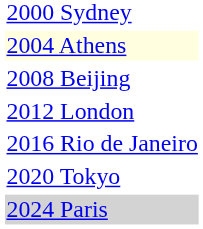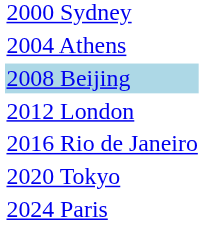(66, 45) lightyellow background -> (66, 45) no background
(68, 78) no background -> (68, 78) lightblue background
(57, 209) lightgrey background -> (57, 209) no background
